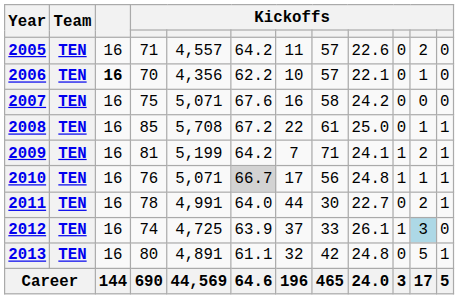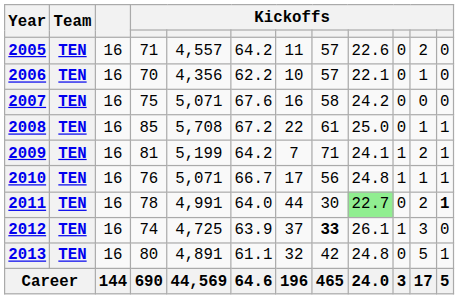(113, 76) bold -> (113, 76) normal
(254, 179) lightgrey background -> (254, 179) no background
(370, 204) no background -> (370, 204) lightgreen background
(445, 204) normal -> (445, 204) bold
(330, 230) normal -> (330, 230) bold
(423, 230) lightblue background -> (423, 230) no background
